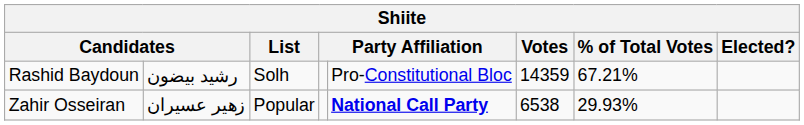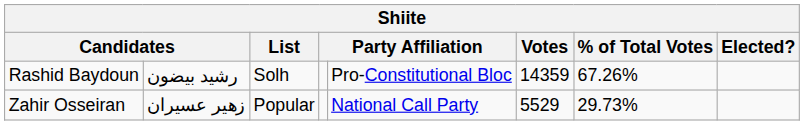(608, 75) 67.21% -> (608, 75) 67.26%
(410, 104) bold -> (405, 104) normal
(540, 104) 6538 -> (540, 104) 5529
(608, 104) 29.93% -> (608, 104) 29.73%
